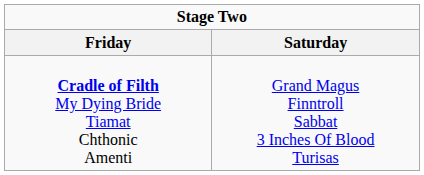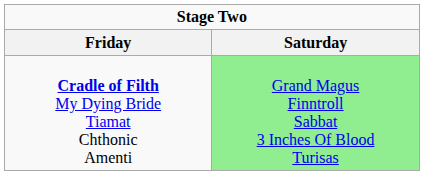(316, 121) no background -> (316, 121) lightgreen background
